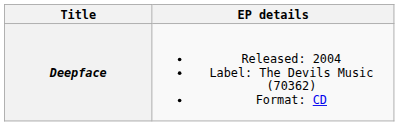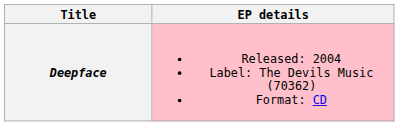(273, 79) no background -> (273, 79) pink background
